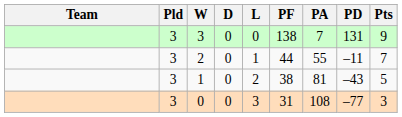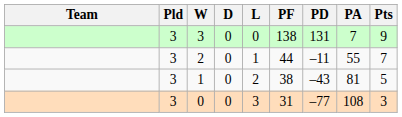columns swapped: (320, 15) <-> (353, 15)
